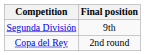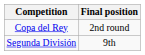rows swapped: (41, 27) <-> (41, 43)
